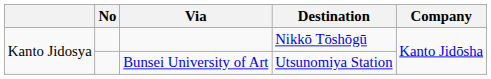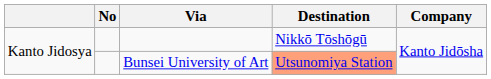(334, 62) no background -> (334, 62) lightsalmon background
